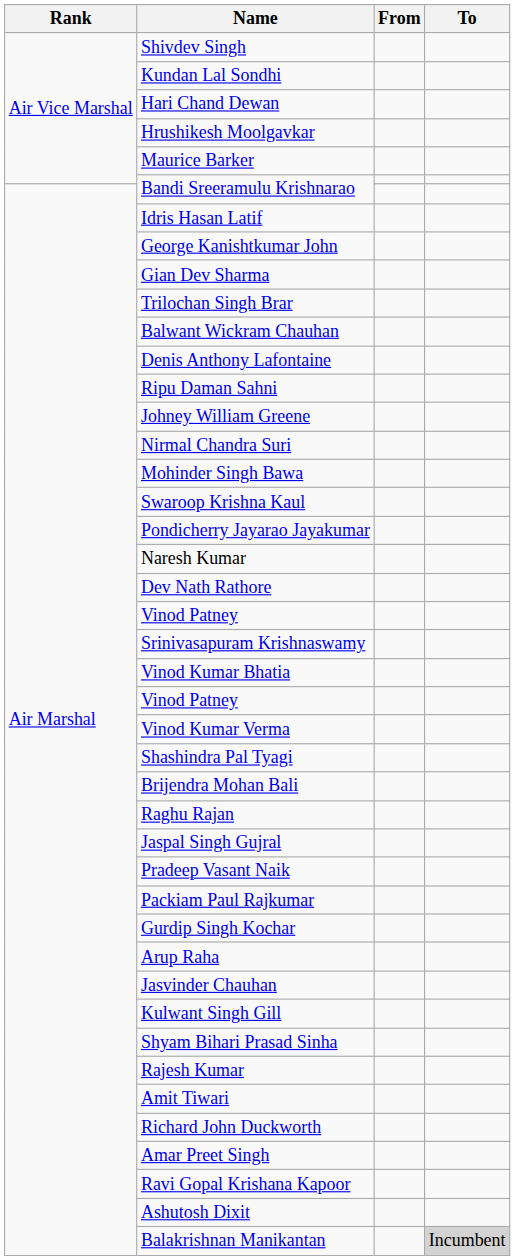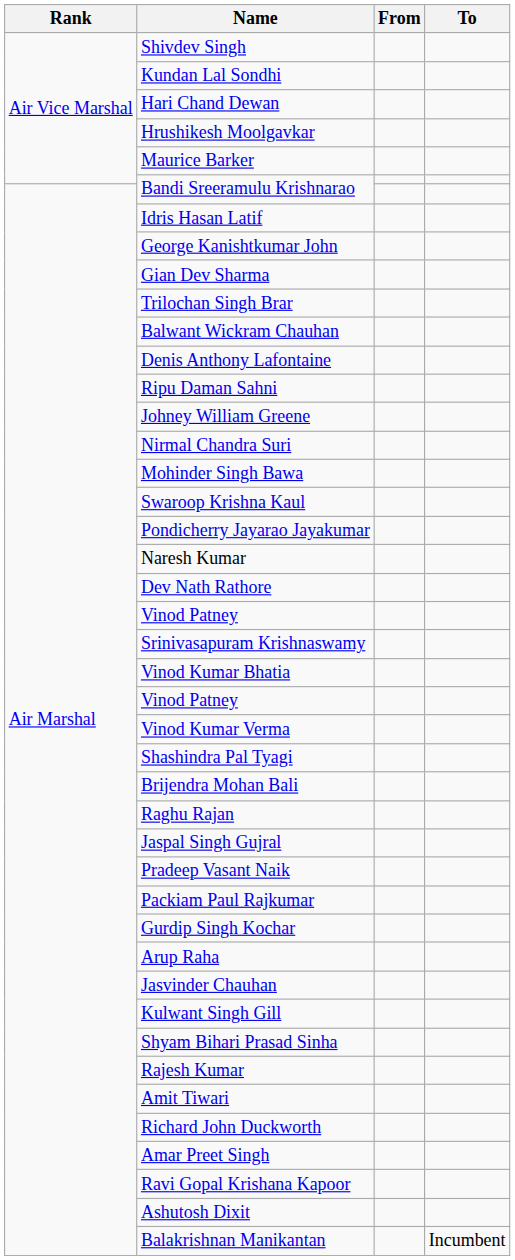(467, 1240) lightgrey background -> (467, 1240) no background
